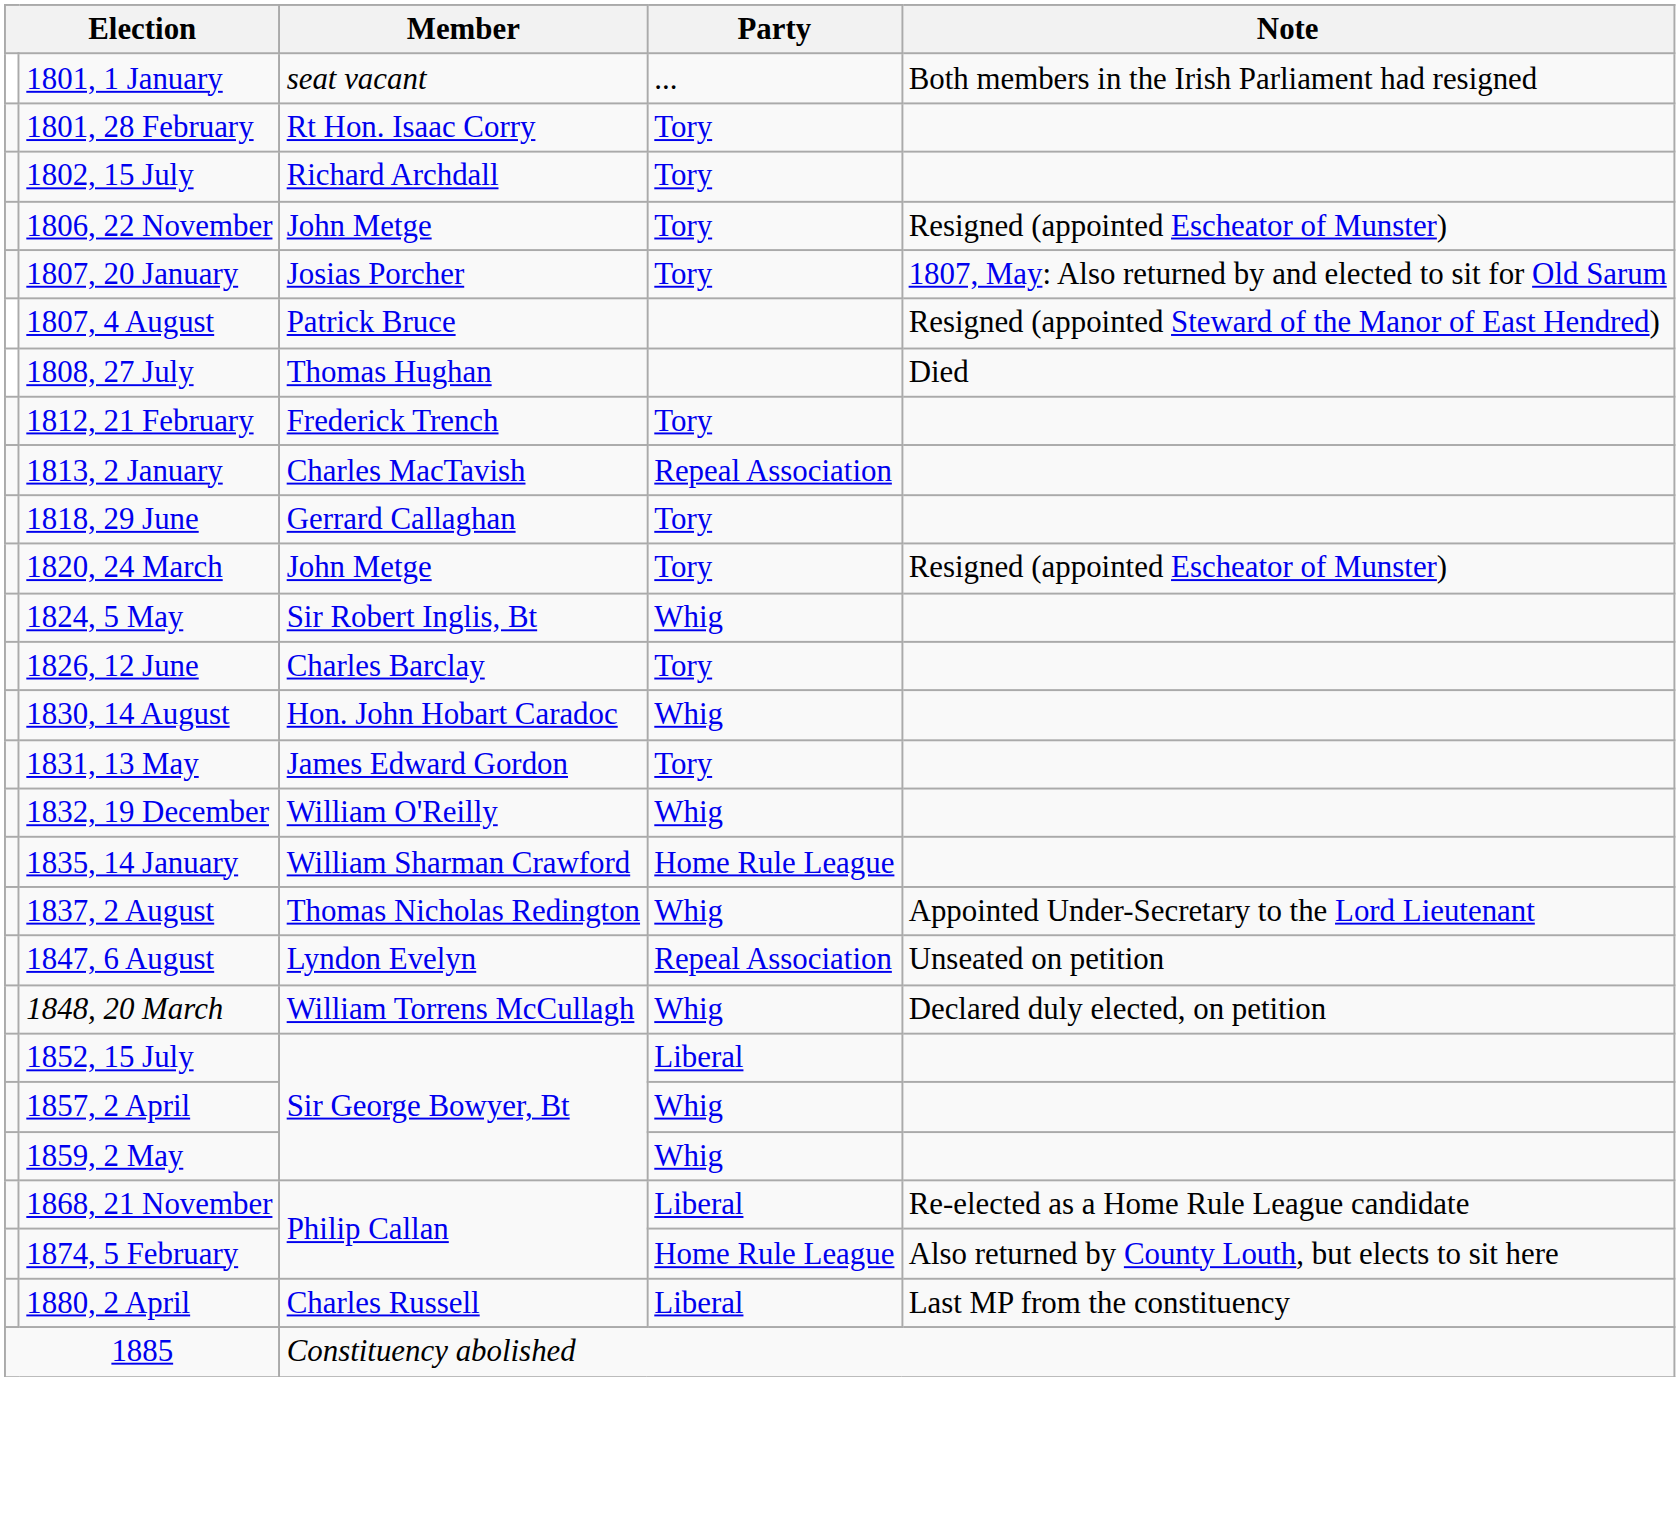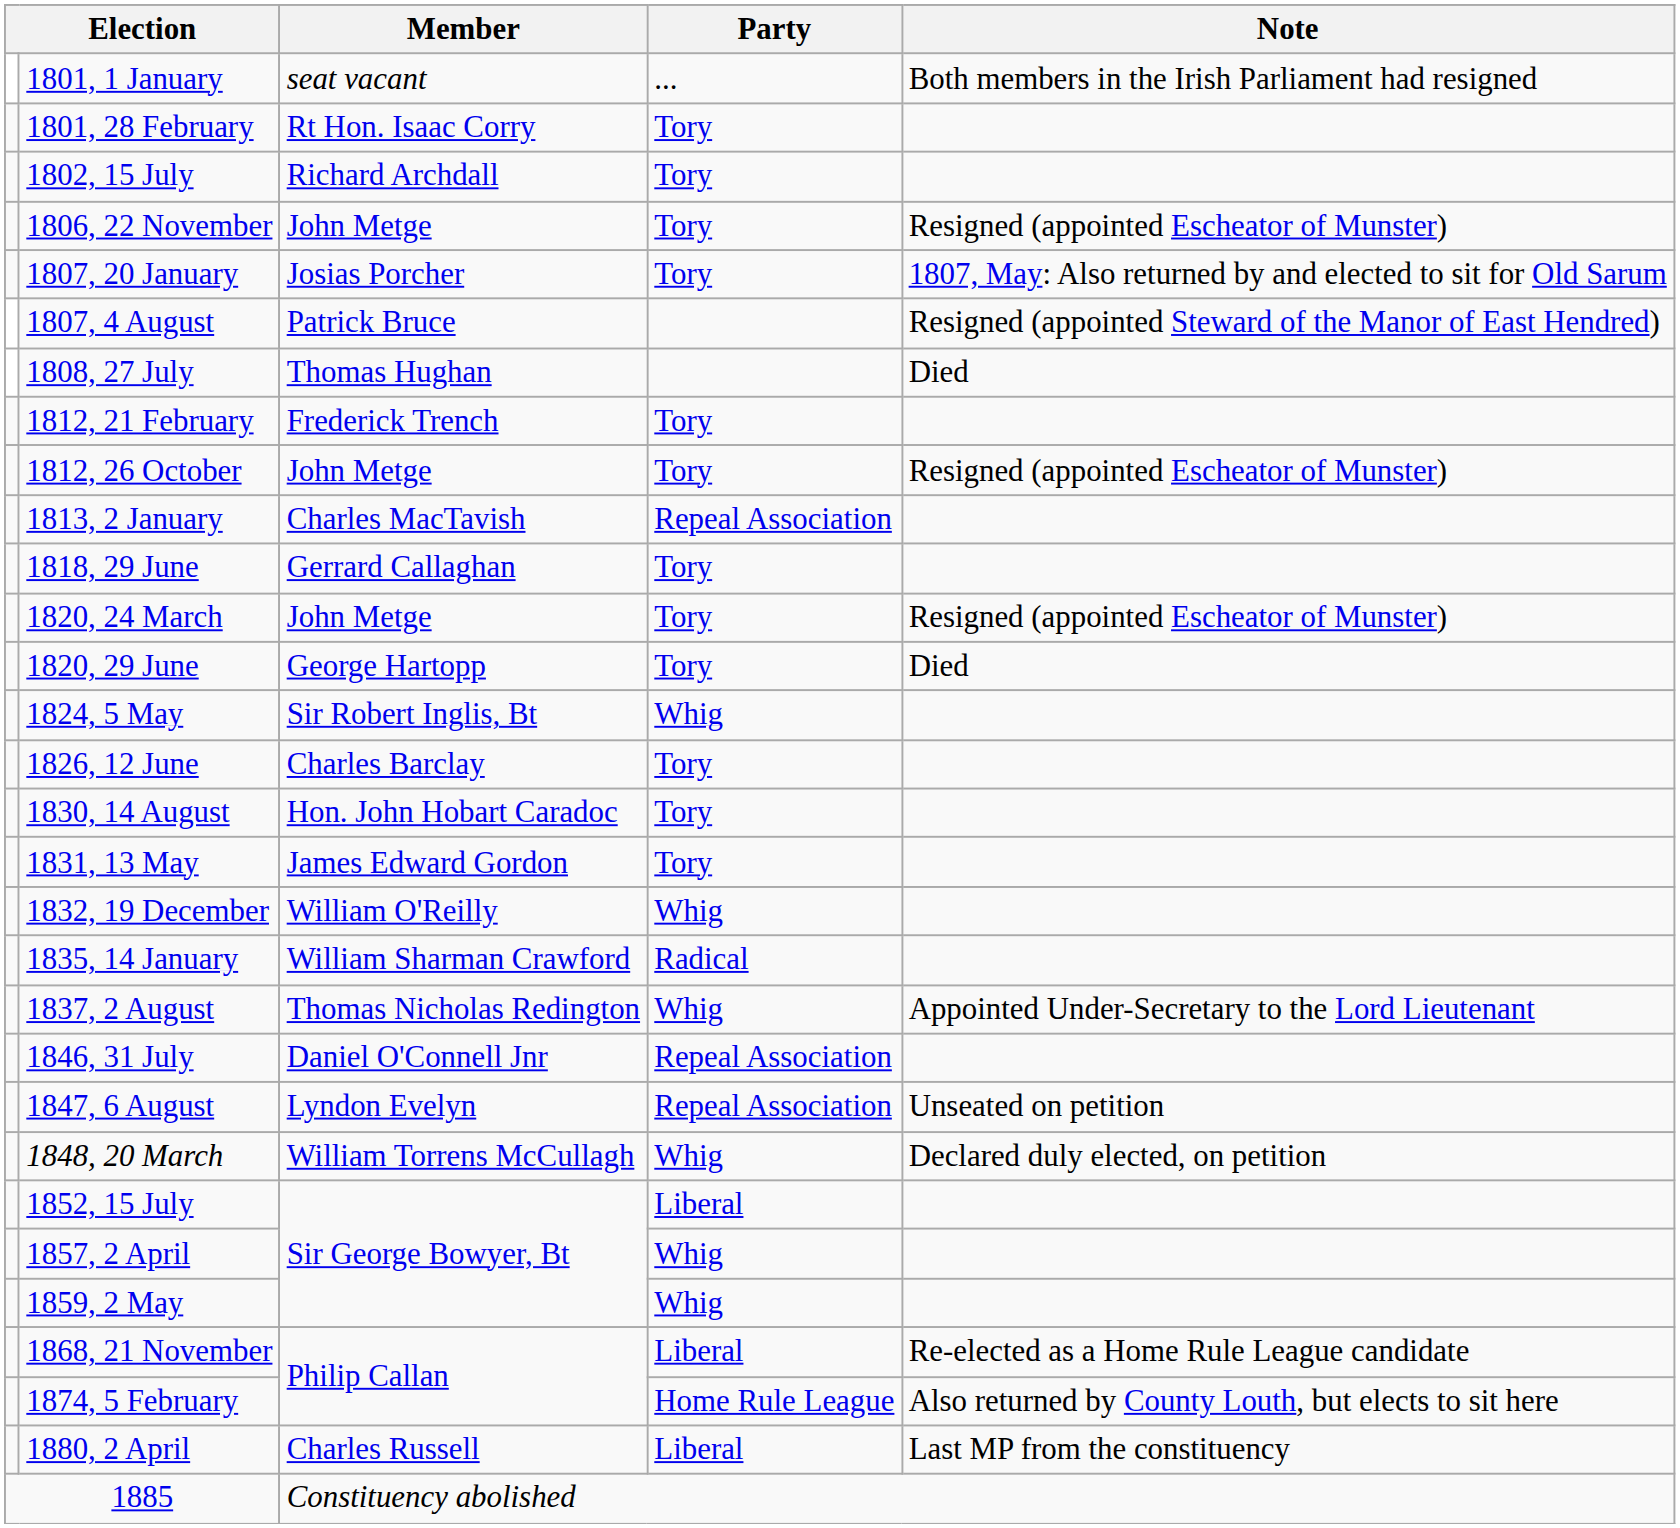+ row: (134, 469)
+ row: (113, 665)
(689, 714) Whig -> (683, 812) Tory
(774, 861) Home Rule League -> (701, 959) Radical
+ row: (110, 1057)
